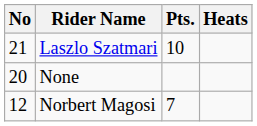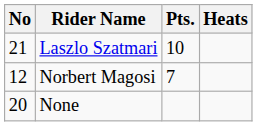rows swapped: (97, 105) <-> (59, 76)
